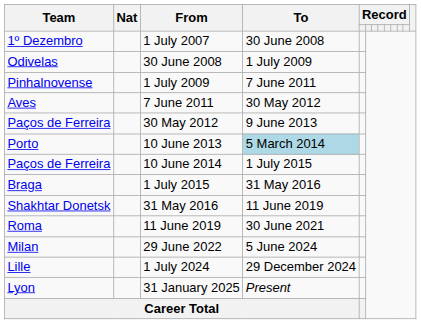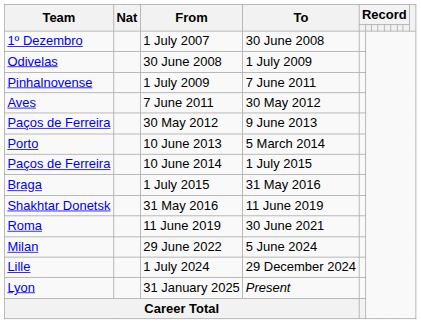(285, 144) lightblue background -> (285, 144) no background
